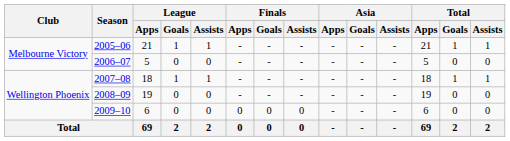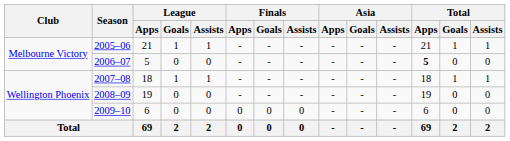(426, 62) normal -> (426, 62) bold
